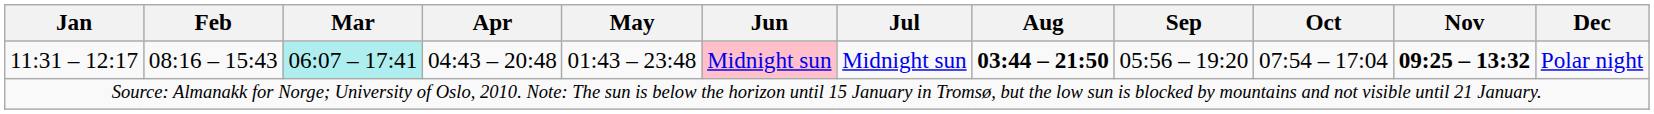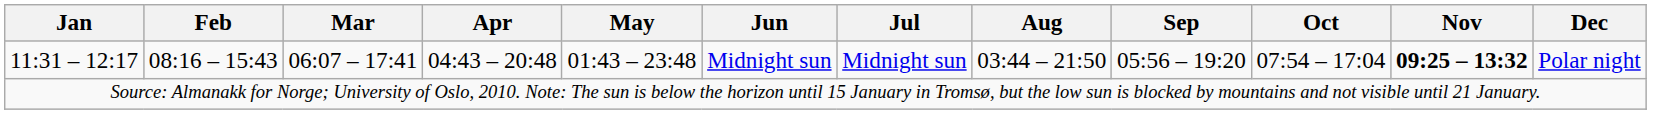(353, 59) paleturquoise background -> (353, 59) no background
(769, 59) pink background -> (769, 59) no background
(1043, 59) bold -> (1042, 59) normal
